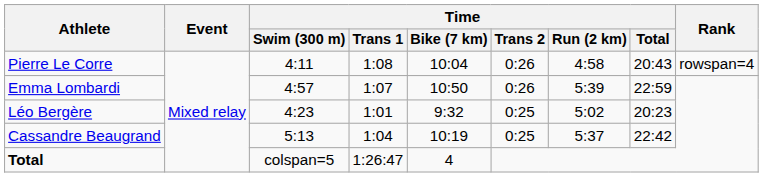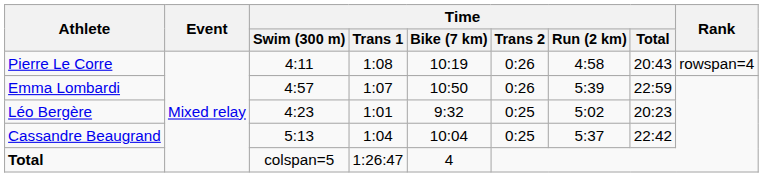(449, 64) 10:04 -> (449, 64) 10:19
(449, 136) 10:19 -> (449, 136) 10:04
